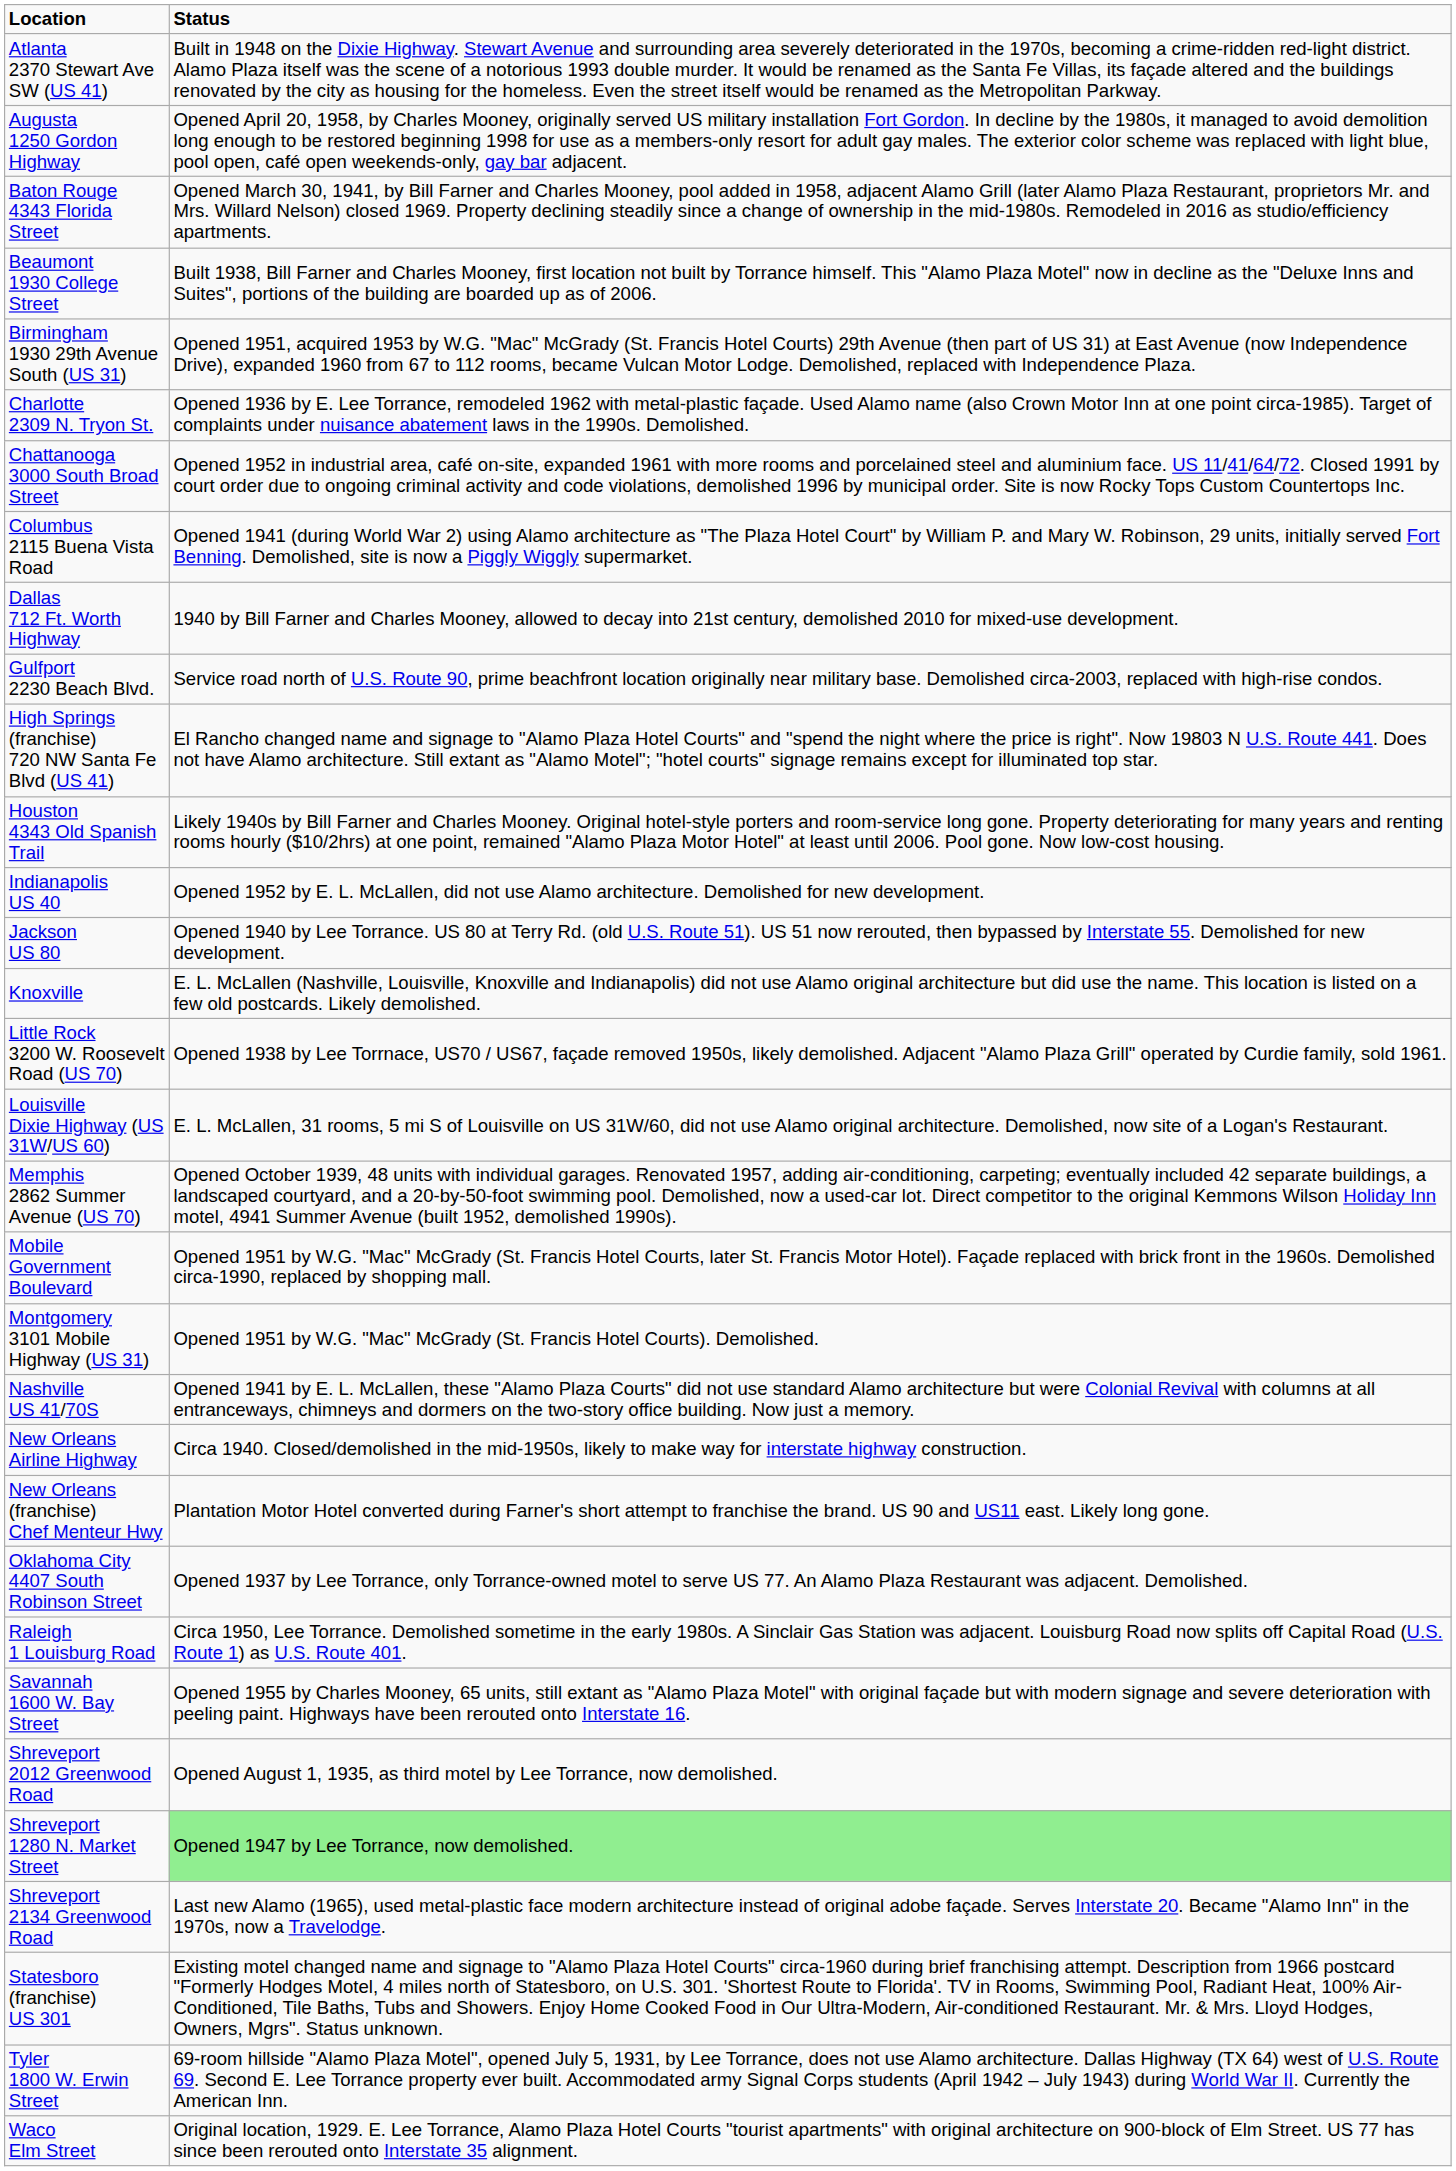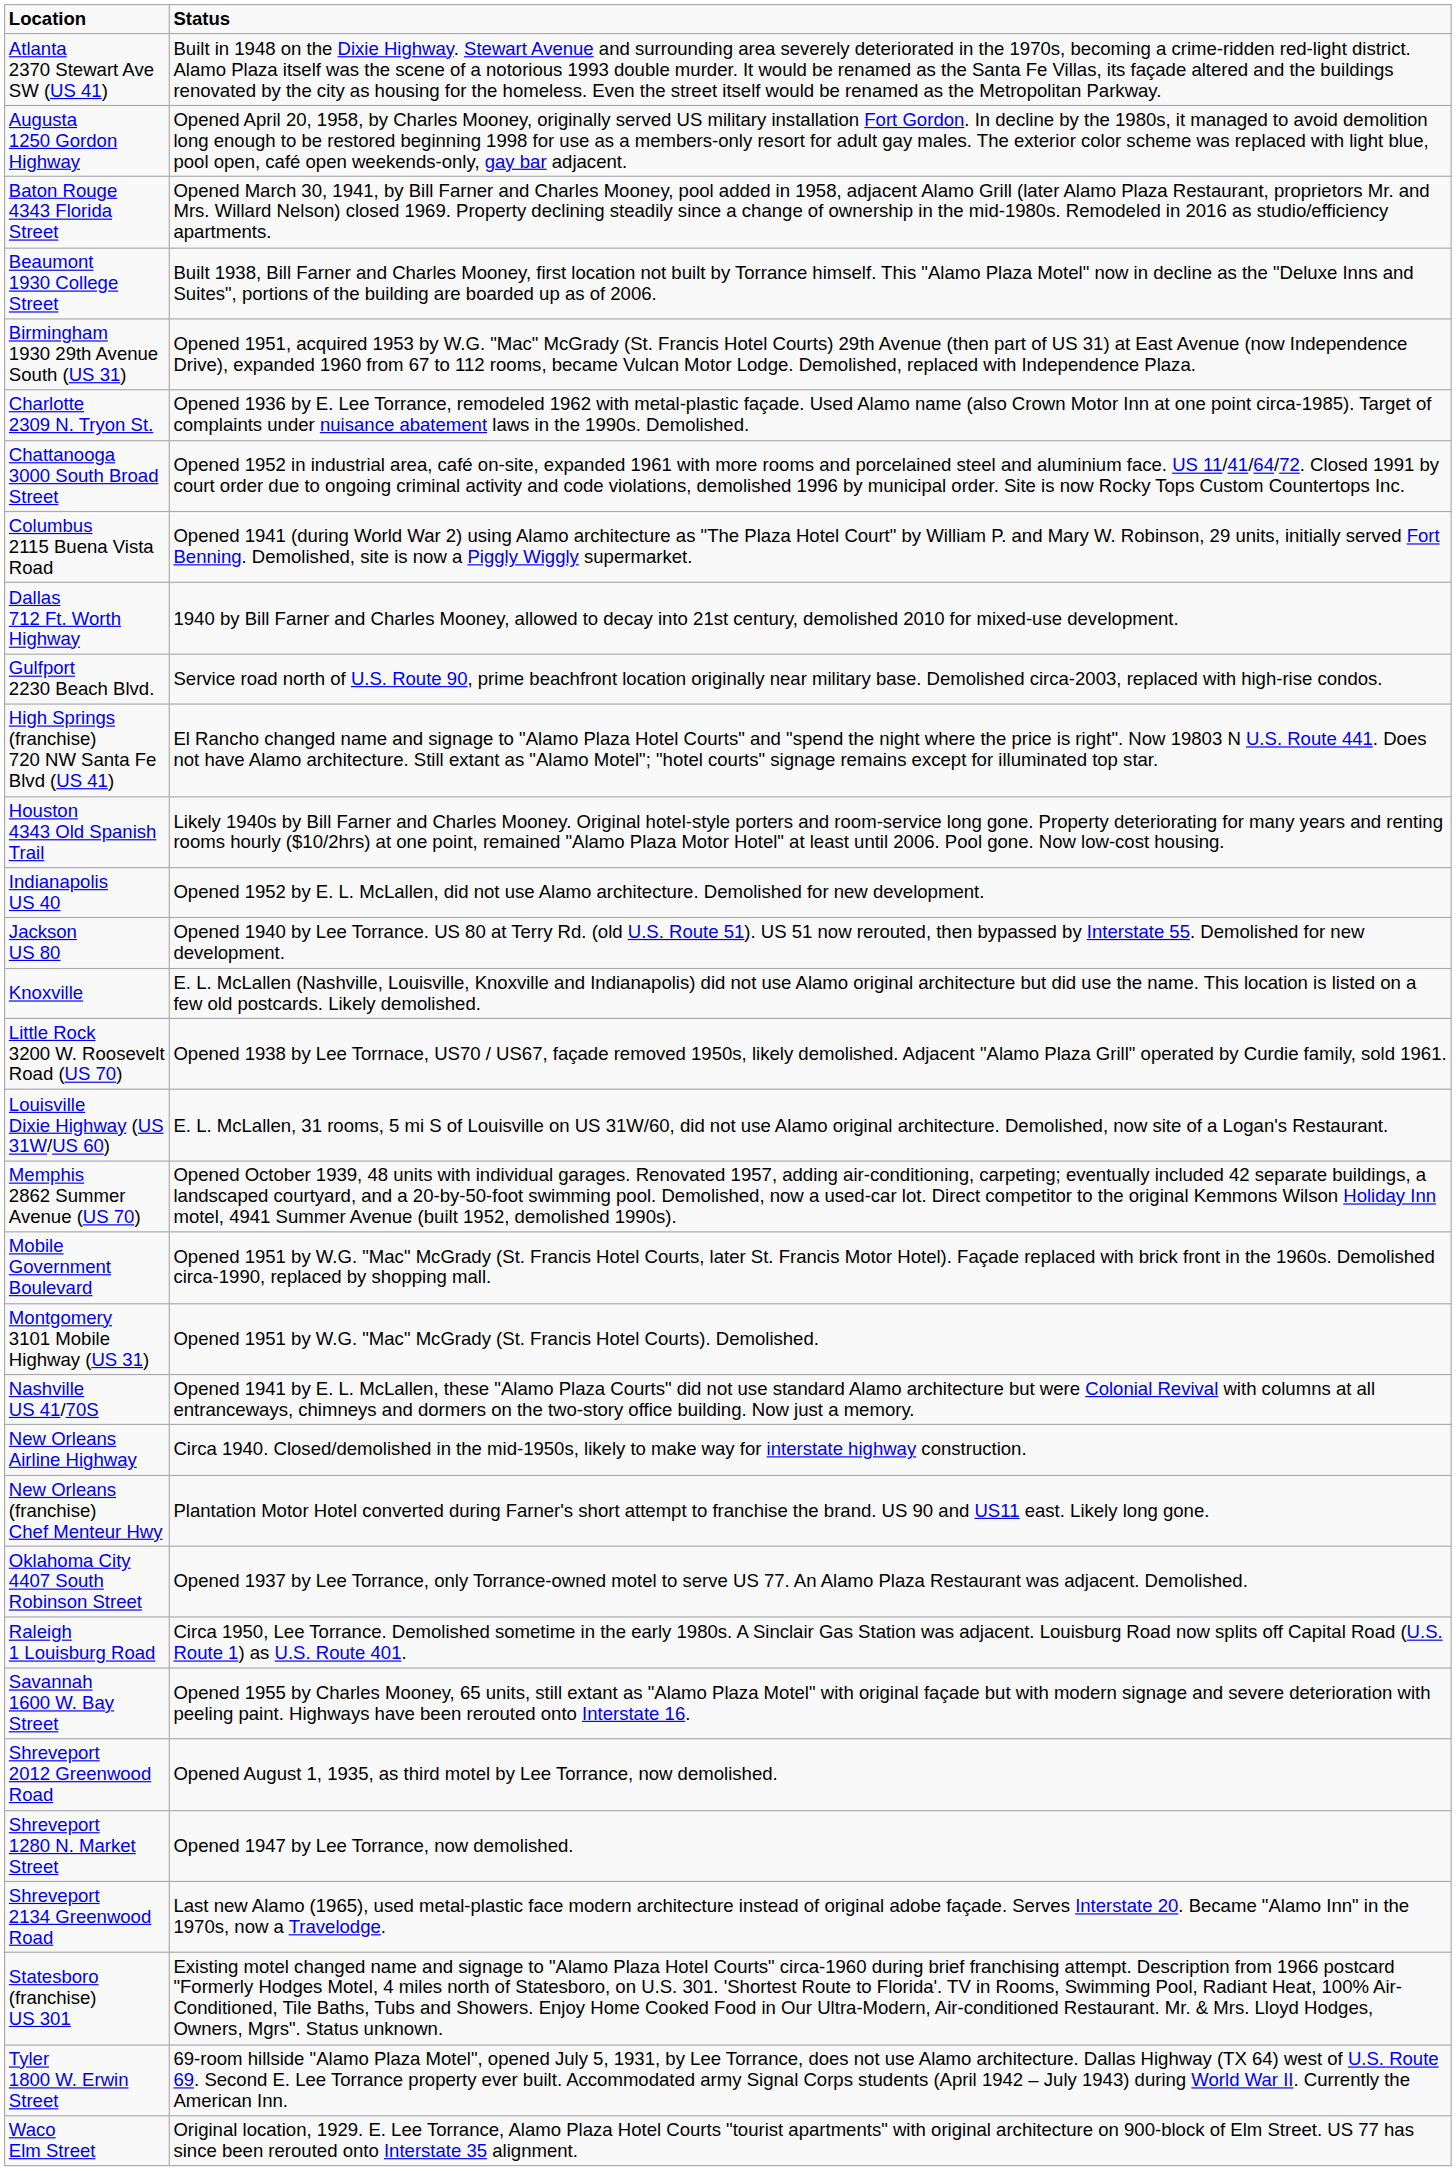(373, 1845) lightgreen background -> (373, 1845) no background
